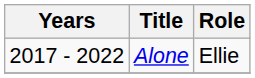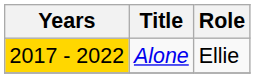(67, 55) no background -> (67, 55) gold background
